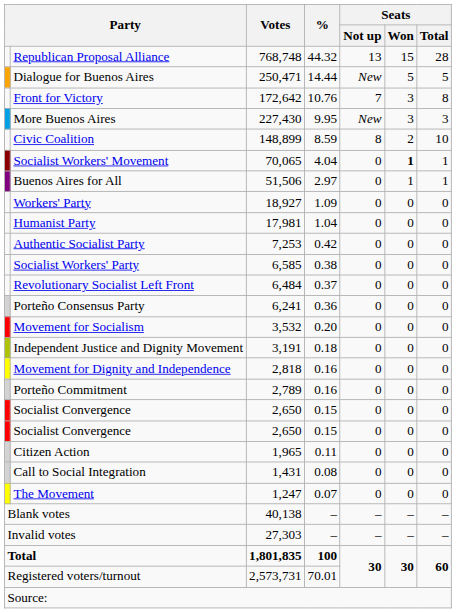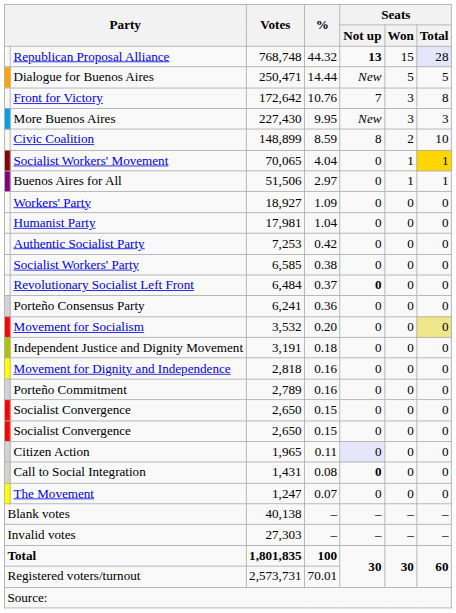(375, 56) normal -> (375, 56) bold
(442, 56) no background -> (442, 56) lavender background
(410, 160) bold -> (410, 160) normal
(445, 160) no background -> (445, 160) gold background
(378, 285) normal -> (378, 285) bold
(445, 327) no background -> (445, 327) khaki background
(378, 451) no background -> (378, 451) lavender background
(378, 472) normal -> (378, 472) bold
